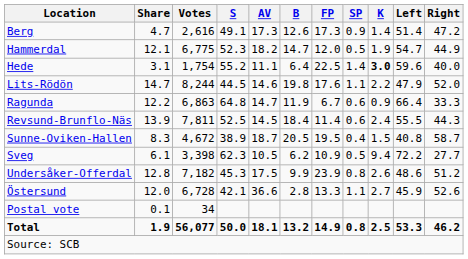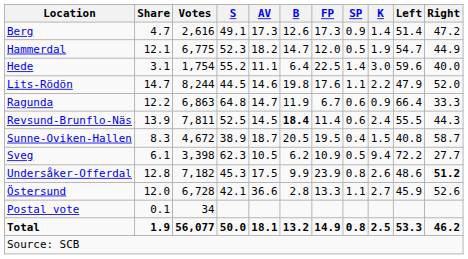(381, 67) bold -> (381, 67) normal
(296, 120) normal -> (296, 120) bold
(447, 173) normal -> (447, 173) bold
